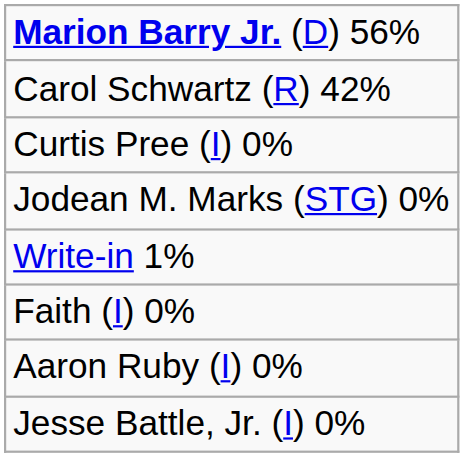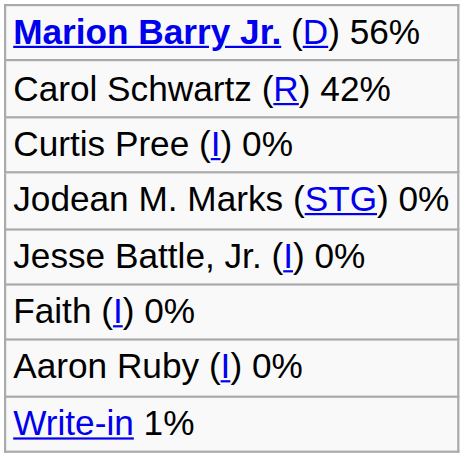(104, 255) Write-in 1% -> (189, 255) Jesse Battle, Jr. (I) 0%
(189, 423) Jesse Battle, Jr. (I) 0% -> (104, 423) Write-in 1%
